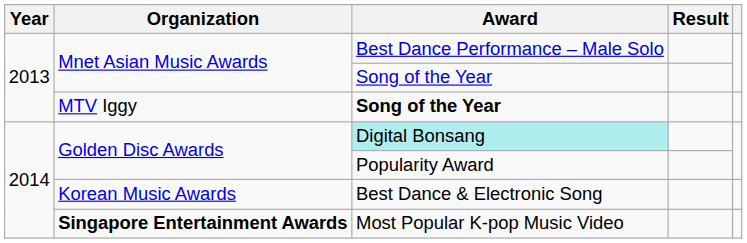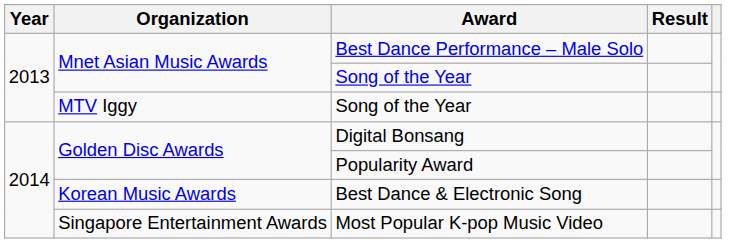(428, 106) bold -> (403, 106) normal
(421, 135) paleturquoise background -> (400, 135) no background
(203, 223) bold -> (193, 223) normal
